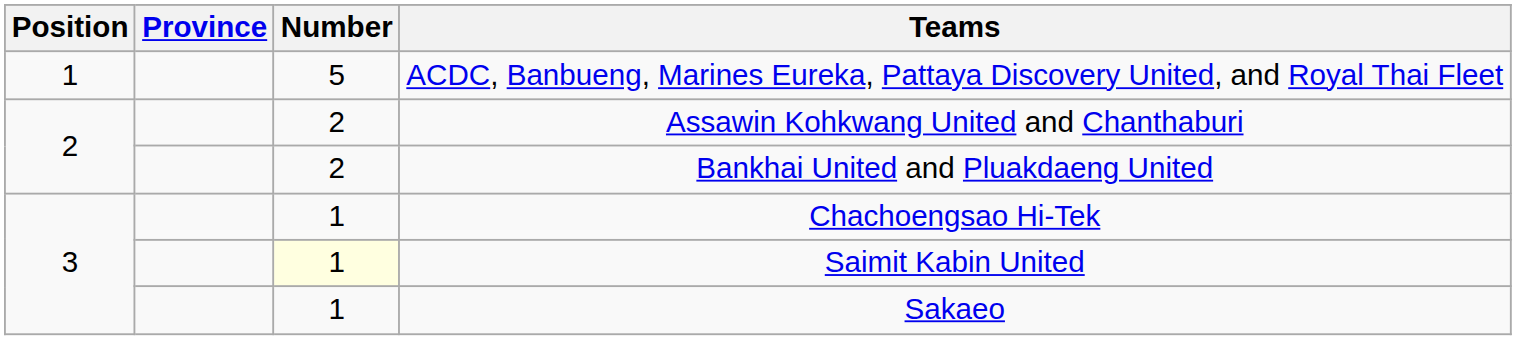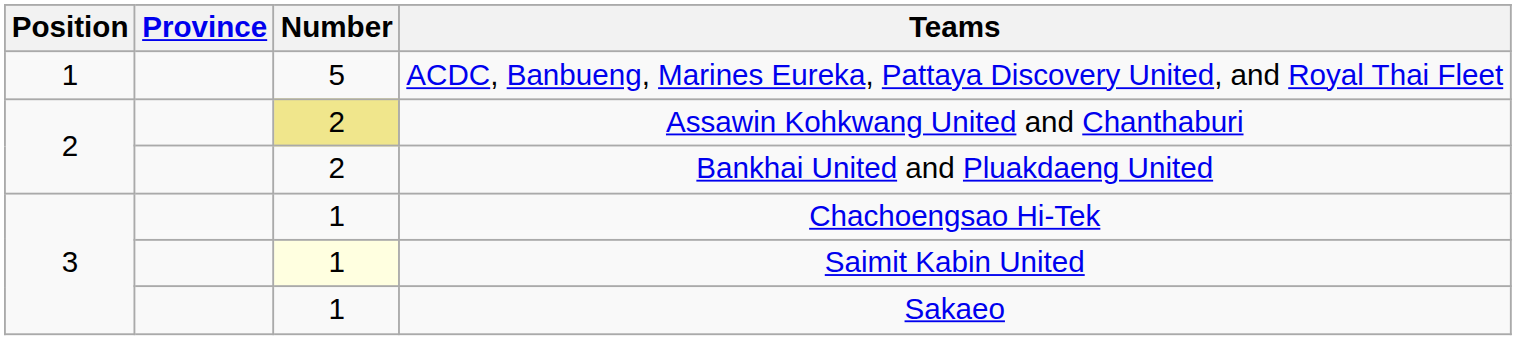(337, 121) no background -> (337, 121) khaki background
